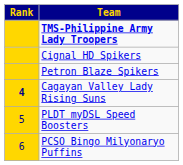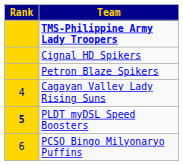(22, 93) bold -> (22, 93) normal
(22, 120) normal -> (22, 120) bold
